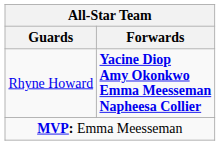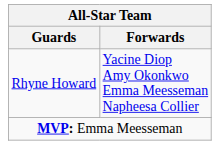(155, 83) bold -> (155, 83) normal
